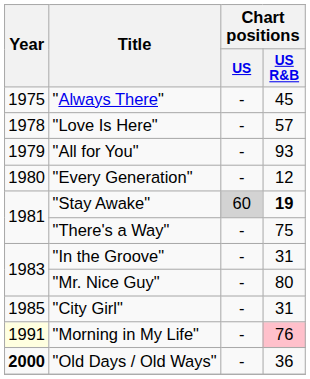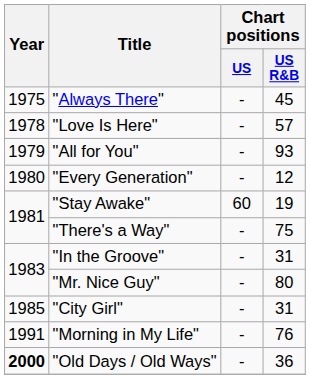(242, 204) lightgrey background -> (242, 204) no background
(284, 204) bold -> (284, 204) normal
(27, 334) lightyellow background -> (27, 334) no background
(284, 334) pink background -> (284, 334) no background
